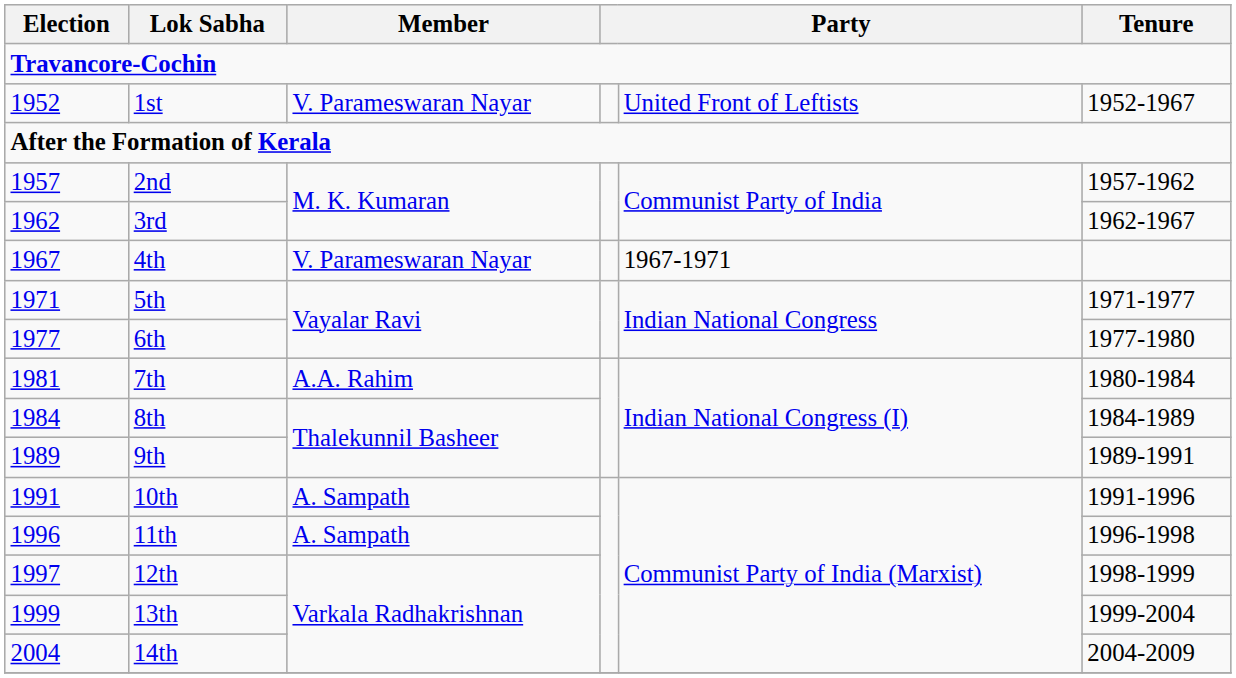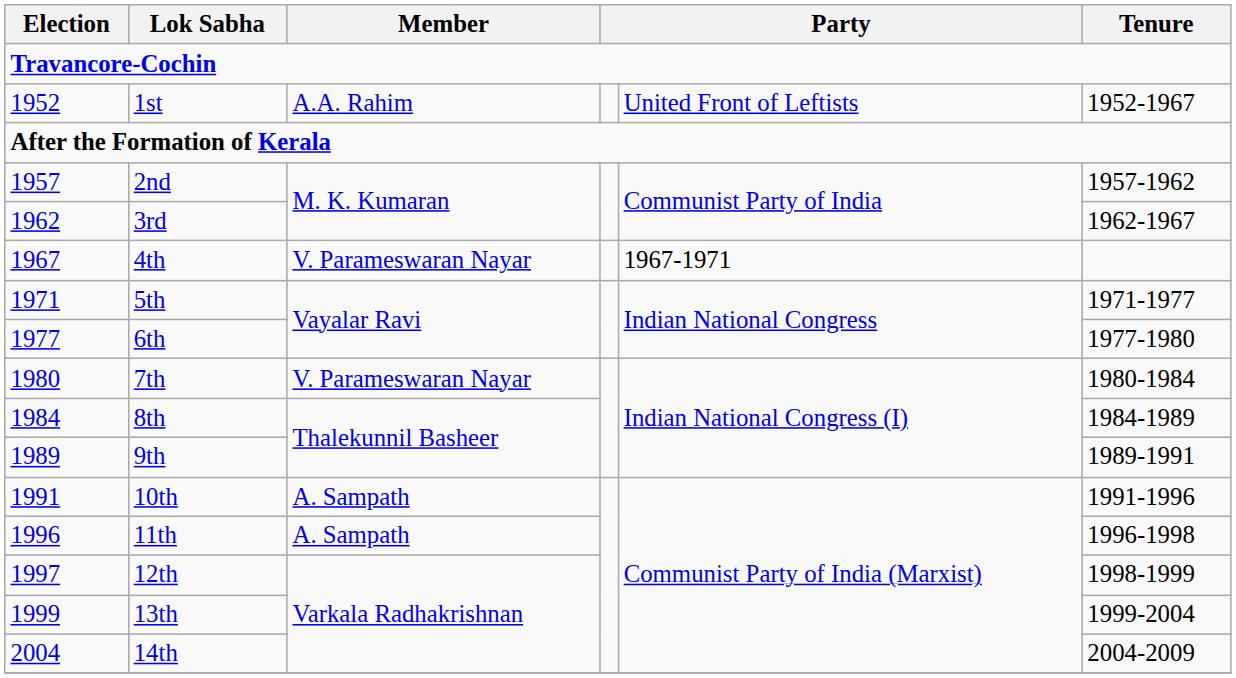(412, 102) V. Parameswaran Nayar -> (353, 102) A.A. Rahim
(35, 378) 1981 -> (35, 378) 1980
(353, 378) A.A. Rahim -> (412, 378) V. Parameswaran Nayar
